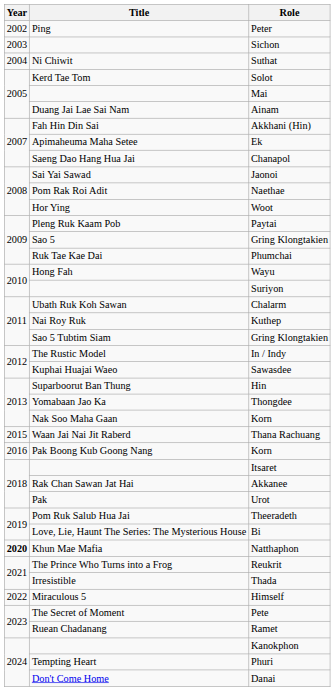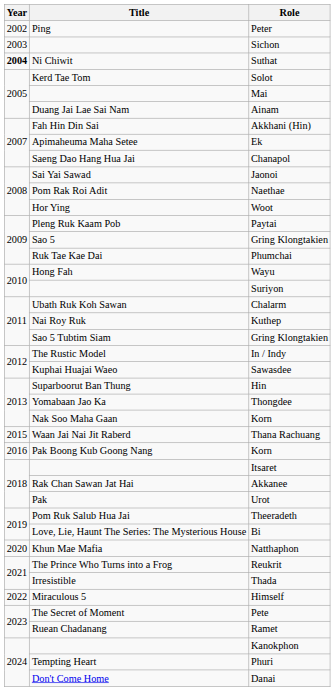(17, 61) normal -> (17, 61) bold
(17, 548) bold -> (17, 548) normal
